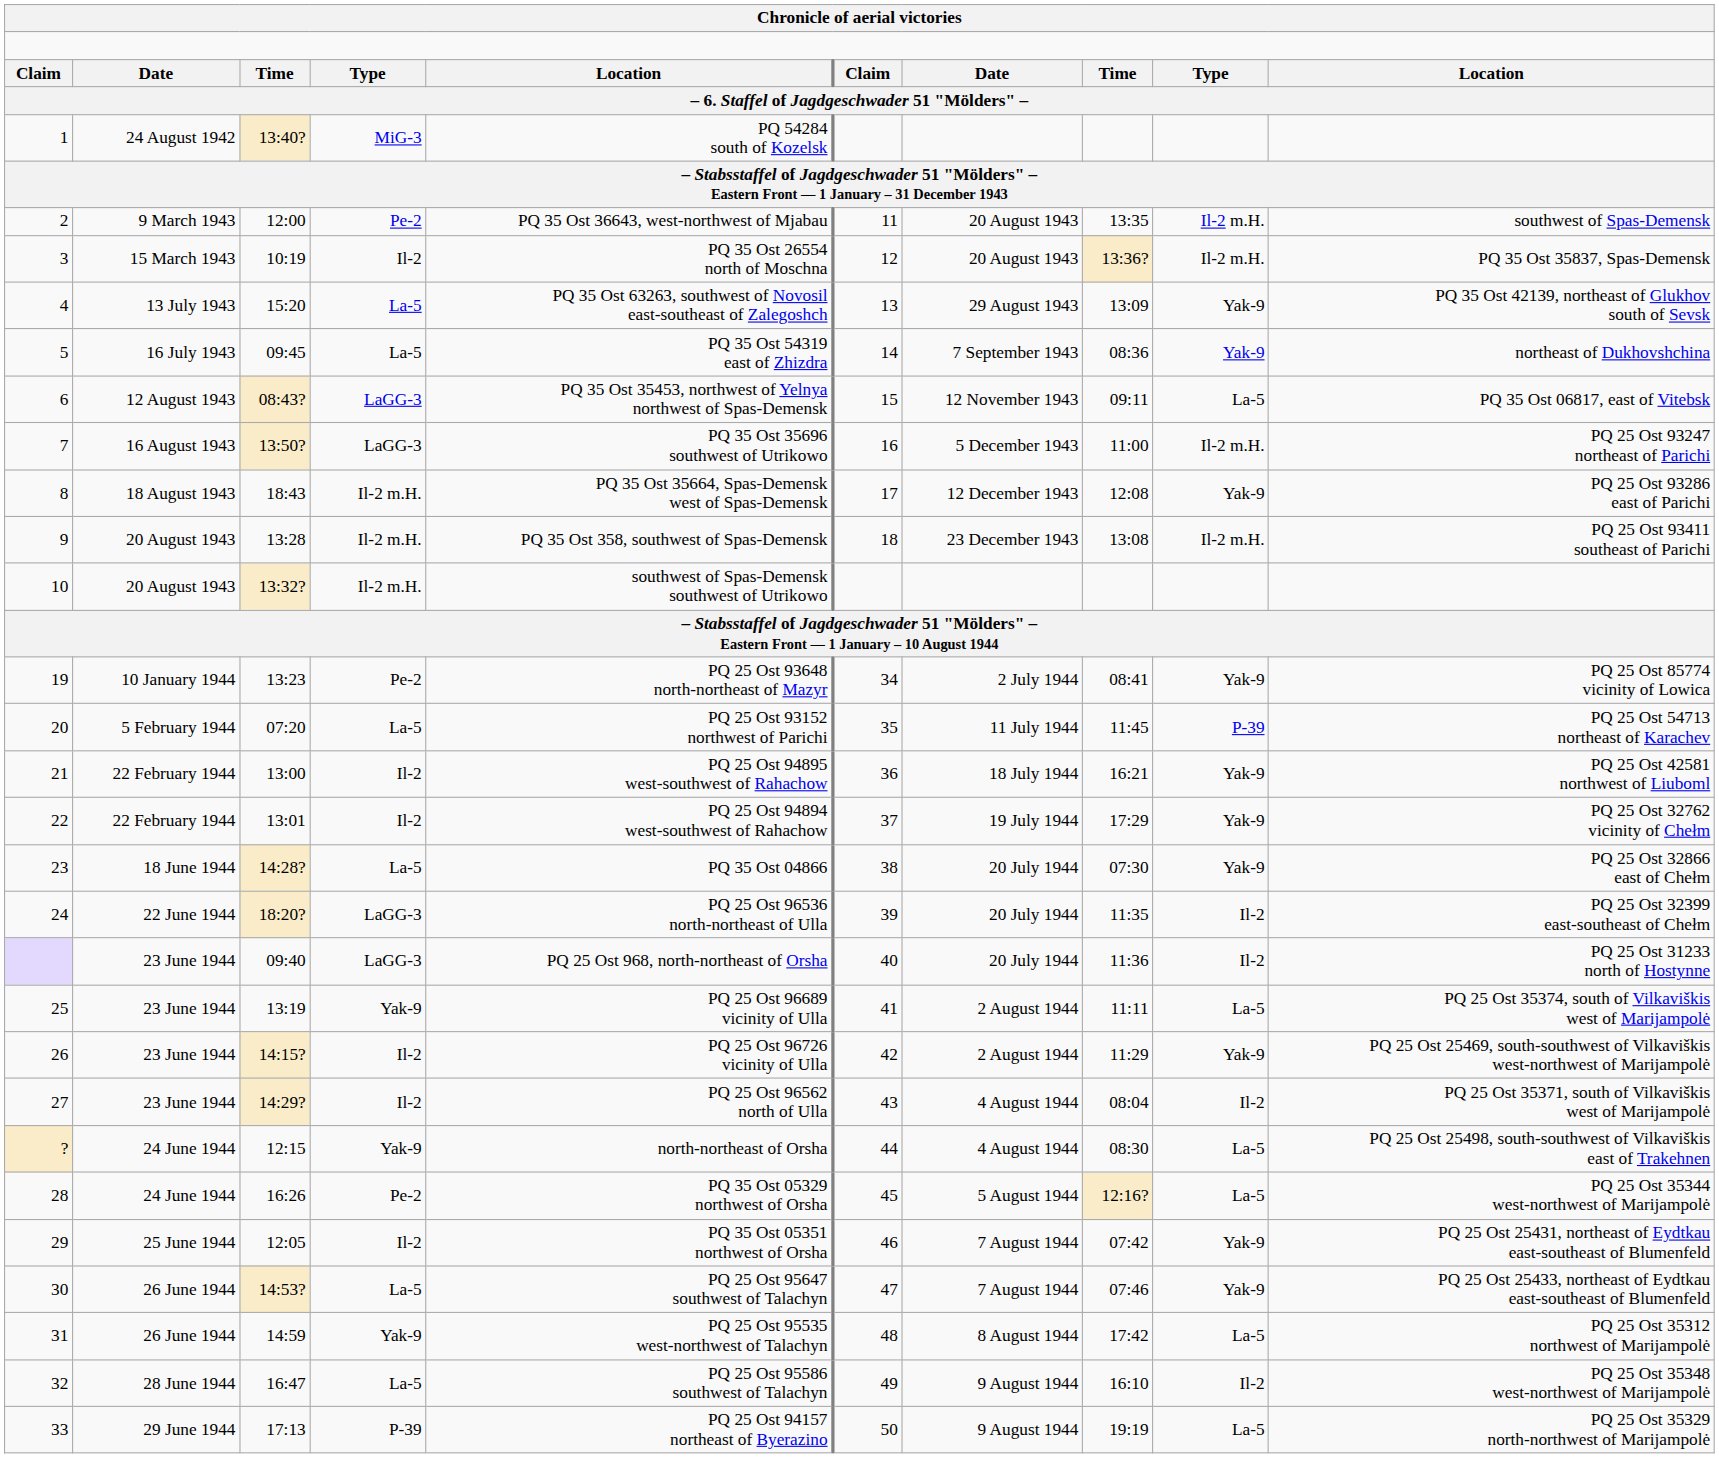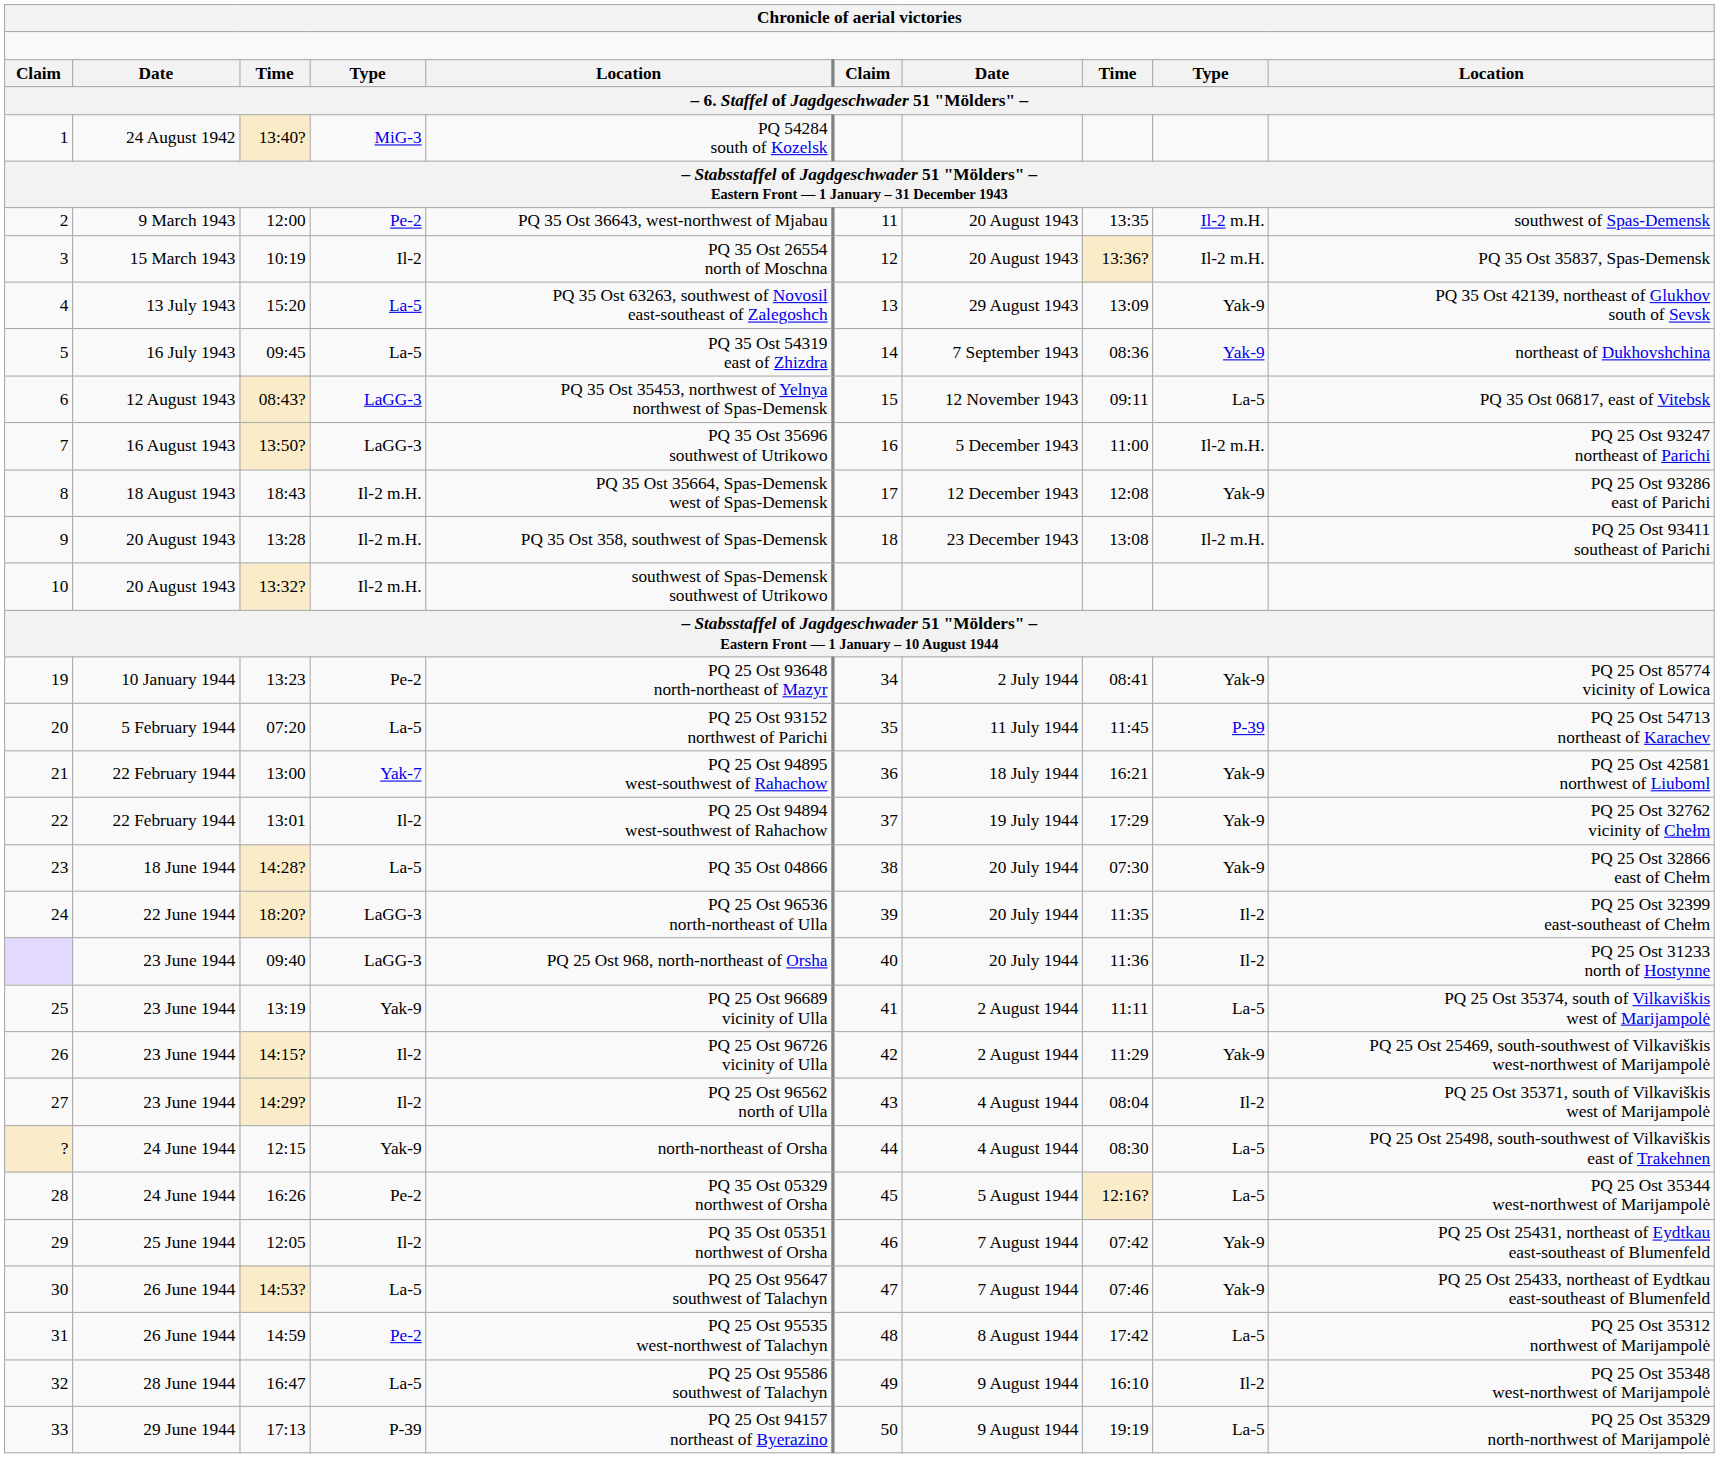(409, 773) Il-2 -> (401, 773) Yak-7
(401, 1336) Yak-9 -> (406, 1336) Pe-2
